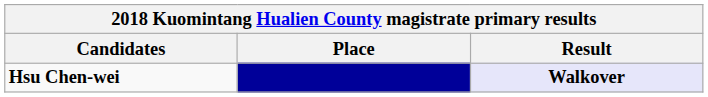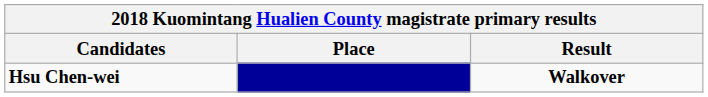(587, 77) lavender background -> (587, 77) no background
